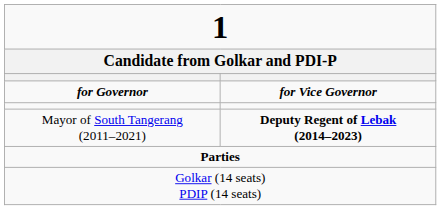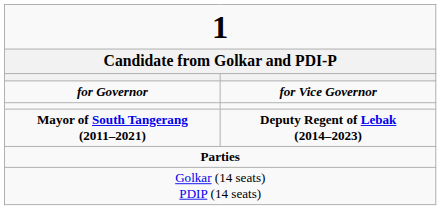(112, 127) normal -> (112, 127) bold
